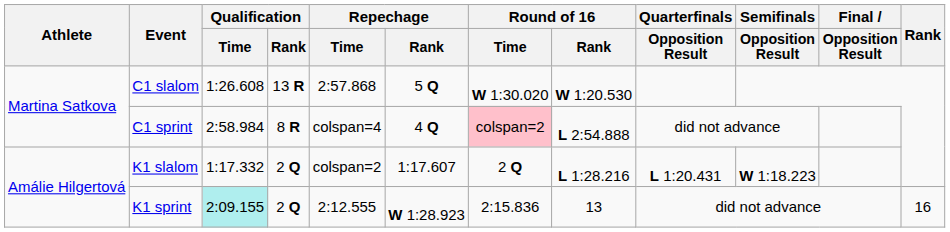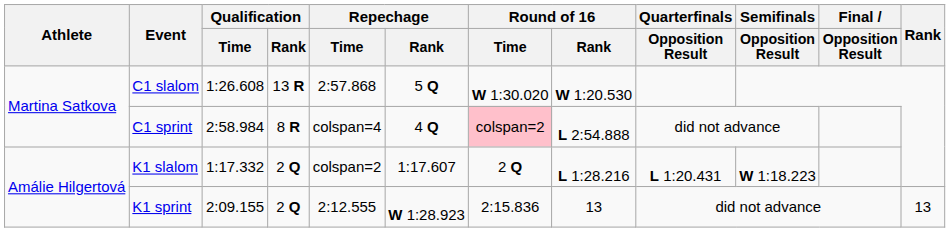(235, 208) paleturquoise background -> (235, 208) no background
(923, 208) 16 -> (923, 208) 13
